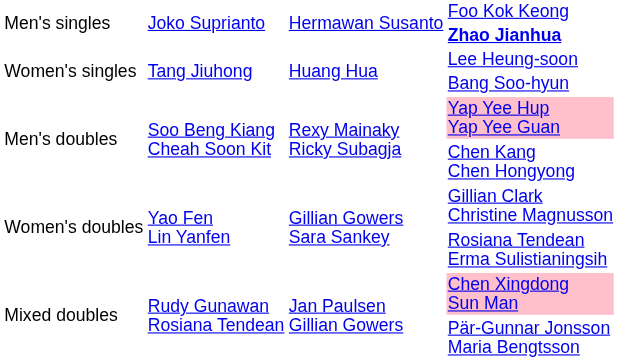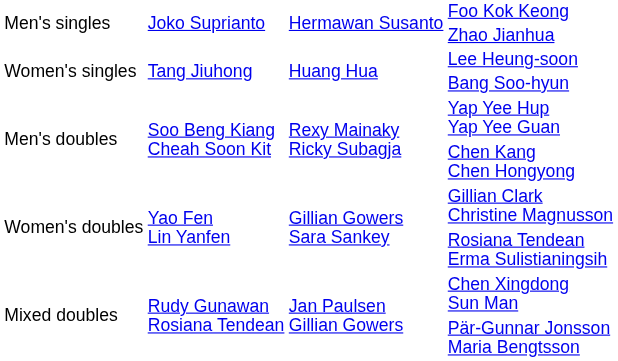(504, 35) bold -> (501, 35) normal
(504, 117) pink background -> (504, 117) no background
(508, 293) pink background -> (508, 293) no background
